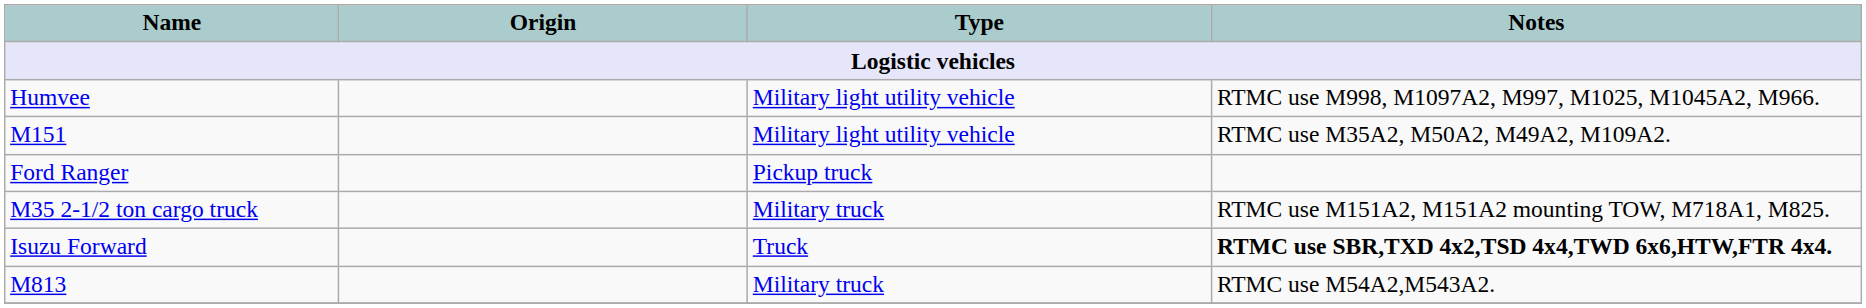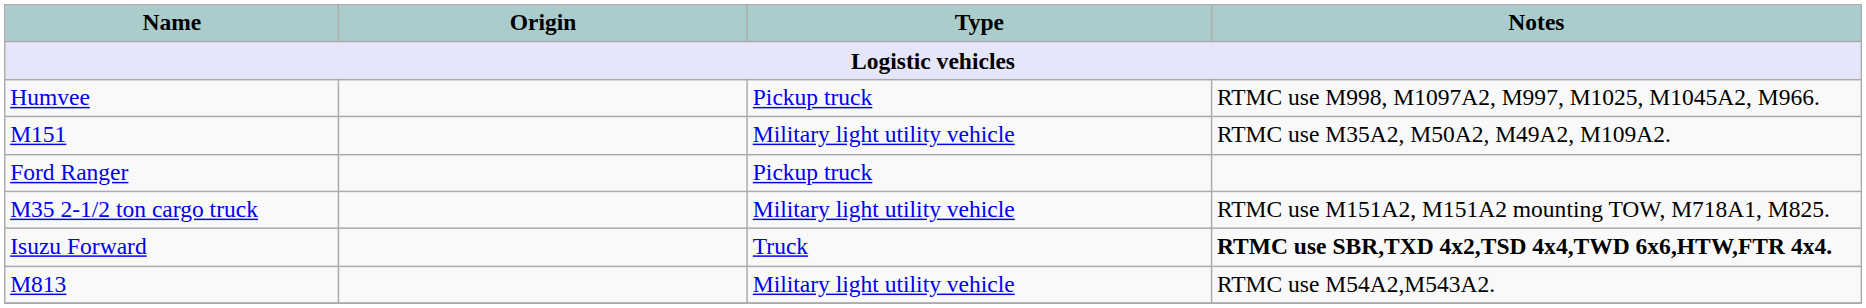(884, 97) Military light utility vehicle -> (813, 97) Pickup truck
(818, 209) Military truck -> (884, 209) Military light utility vehicle
(818, 284) Military truck -> (884, 284) Military light utility vehicle
